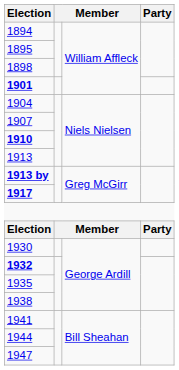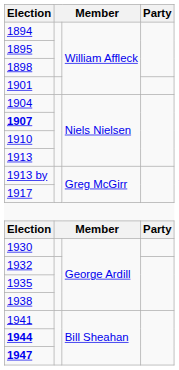(20, 85) bold -> (20, 85) normal
(20, 121) normal -> (20, 121) bold
(20, 139) bold -> (20, 139) normal
(28, 175) bold -> (27, 175) normal
(20, 193) bold -> (20, 193) normal
(20, 265) bold -> (20, 265) normal
(20, 337) normal -> (20, 337) bold
(20, 355) normal -> (20, 355) bold
